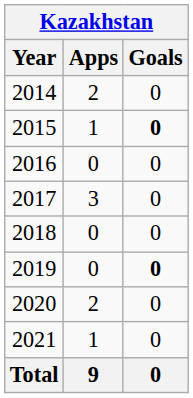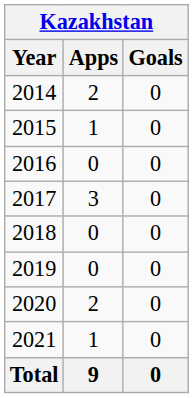(156, 127) bold -> (156, 127) normal
(156, 269) bold -> (156, 269) normal
